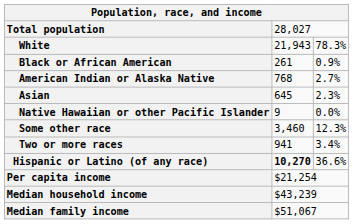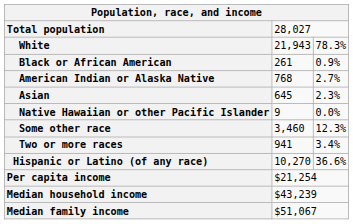(292, 161) bold -> (292, 161) normal
